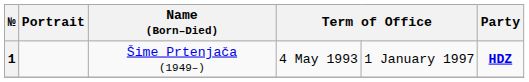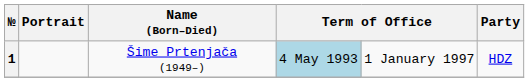(319, 59) no background -> (319, 59) lightblue background
(500, 59) bold -> (500, 59) normal
